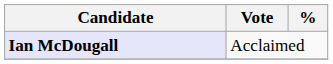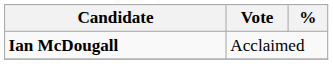(63, 45) lavender background -> (63, 45) no background
